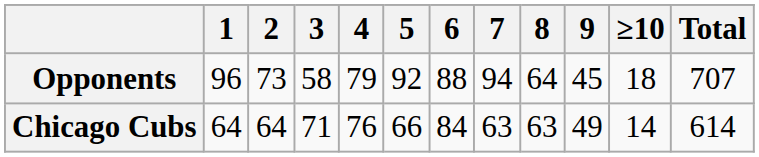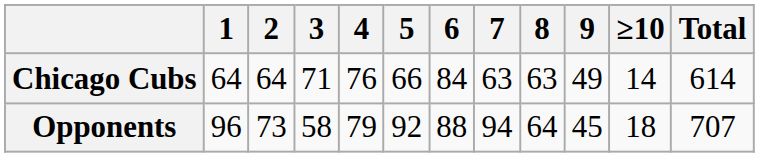rows swapped: (104, 126) <-> (104, 77)
